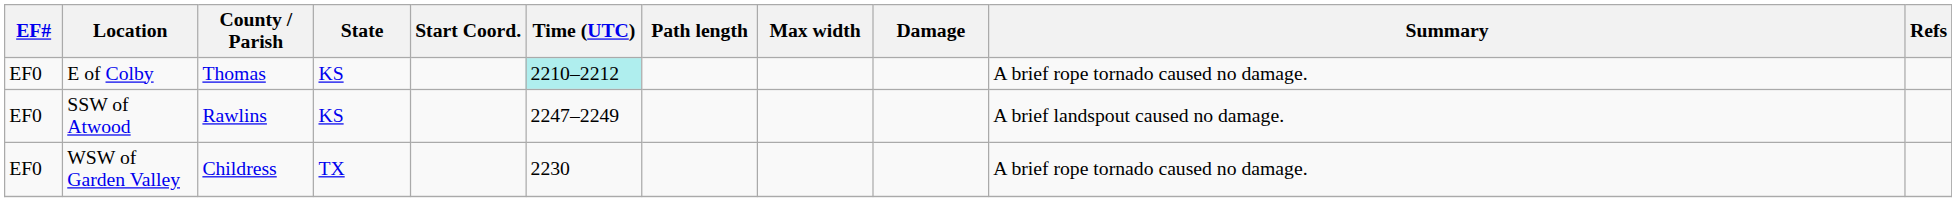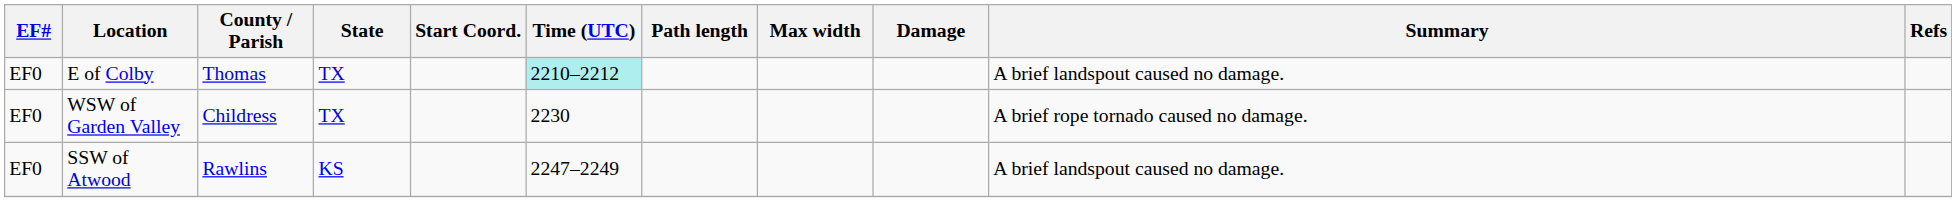(331, 73) KS -> (332, 73) TX
(1150, 73) A brief rope tornado caused no damage. -> (1139, 73) A brief landspout caused no damage.
rows swapped: (124, 169) <-> (99, 115)
